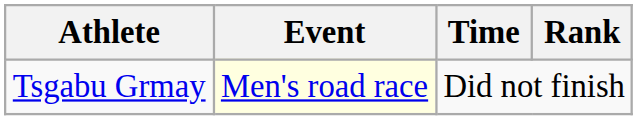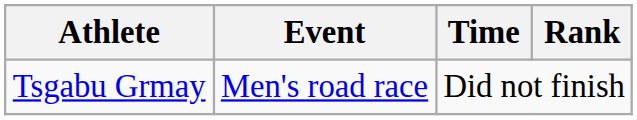(325, 85) lightyellow background -> (325, 85) no background
